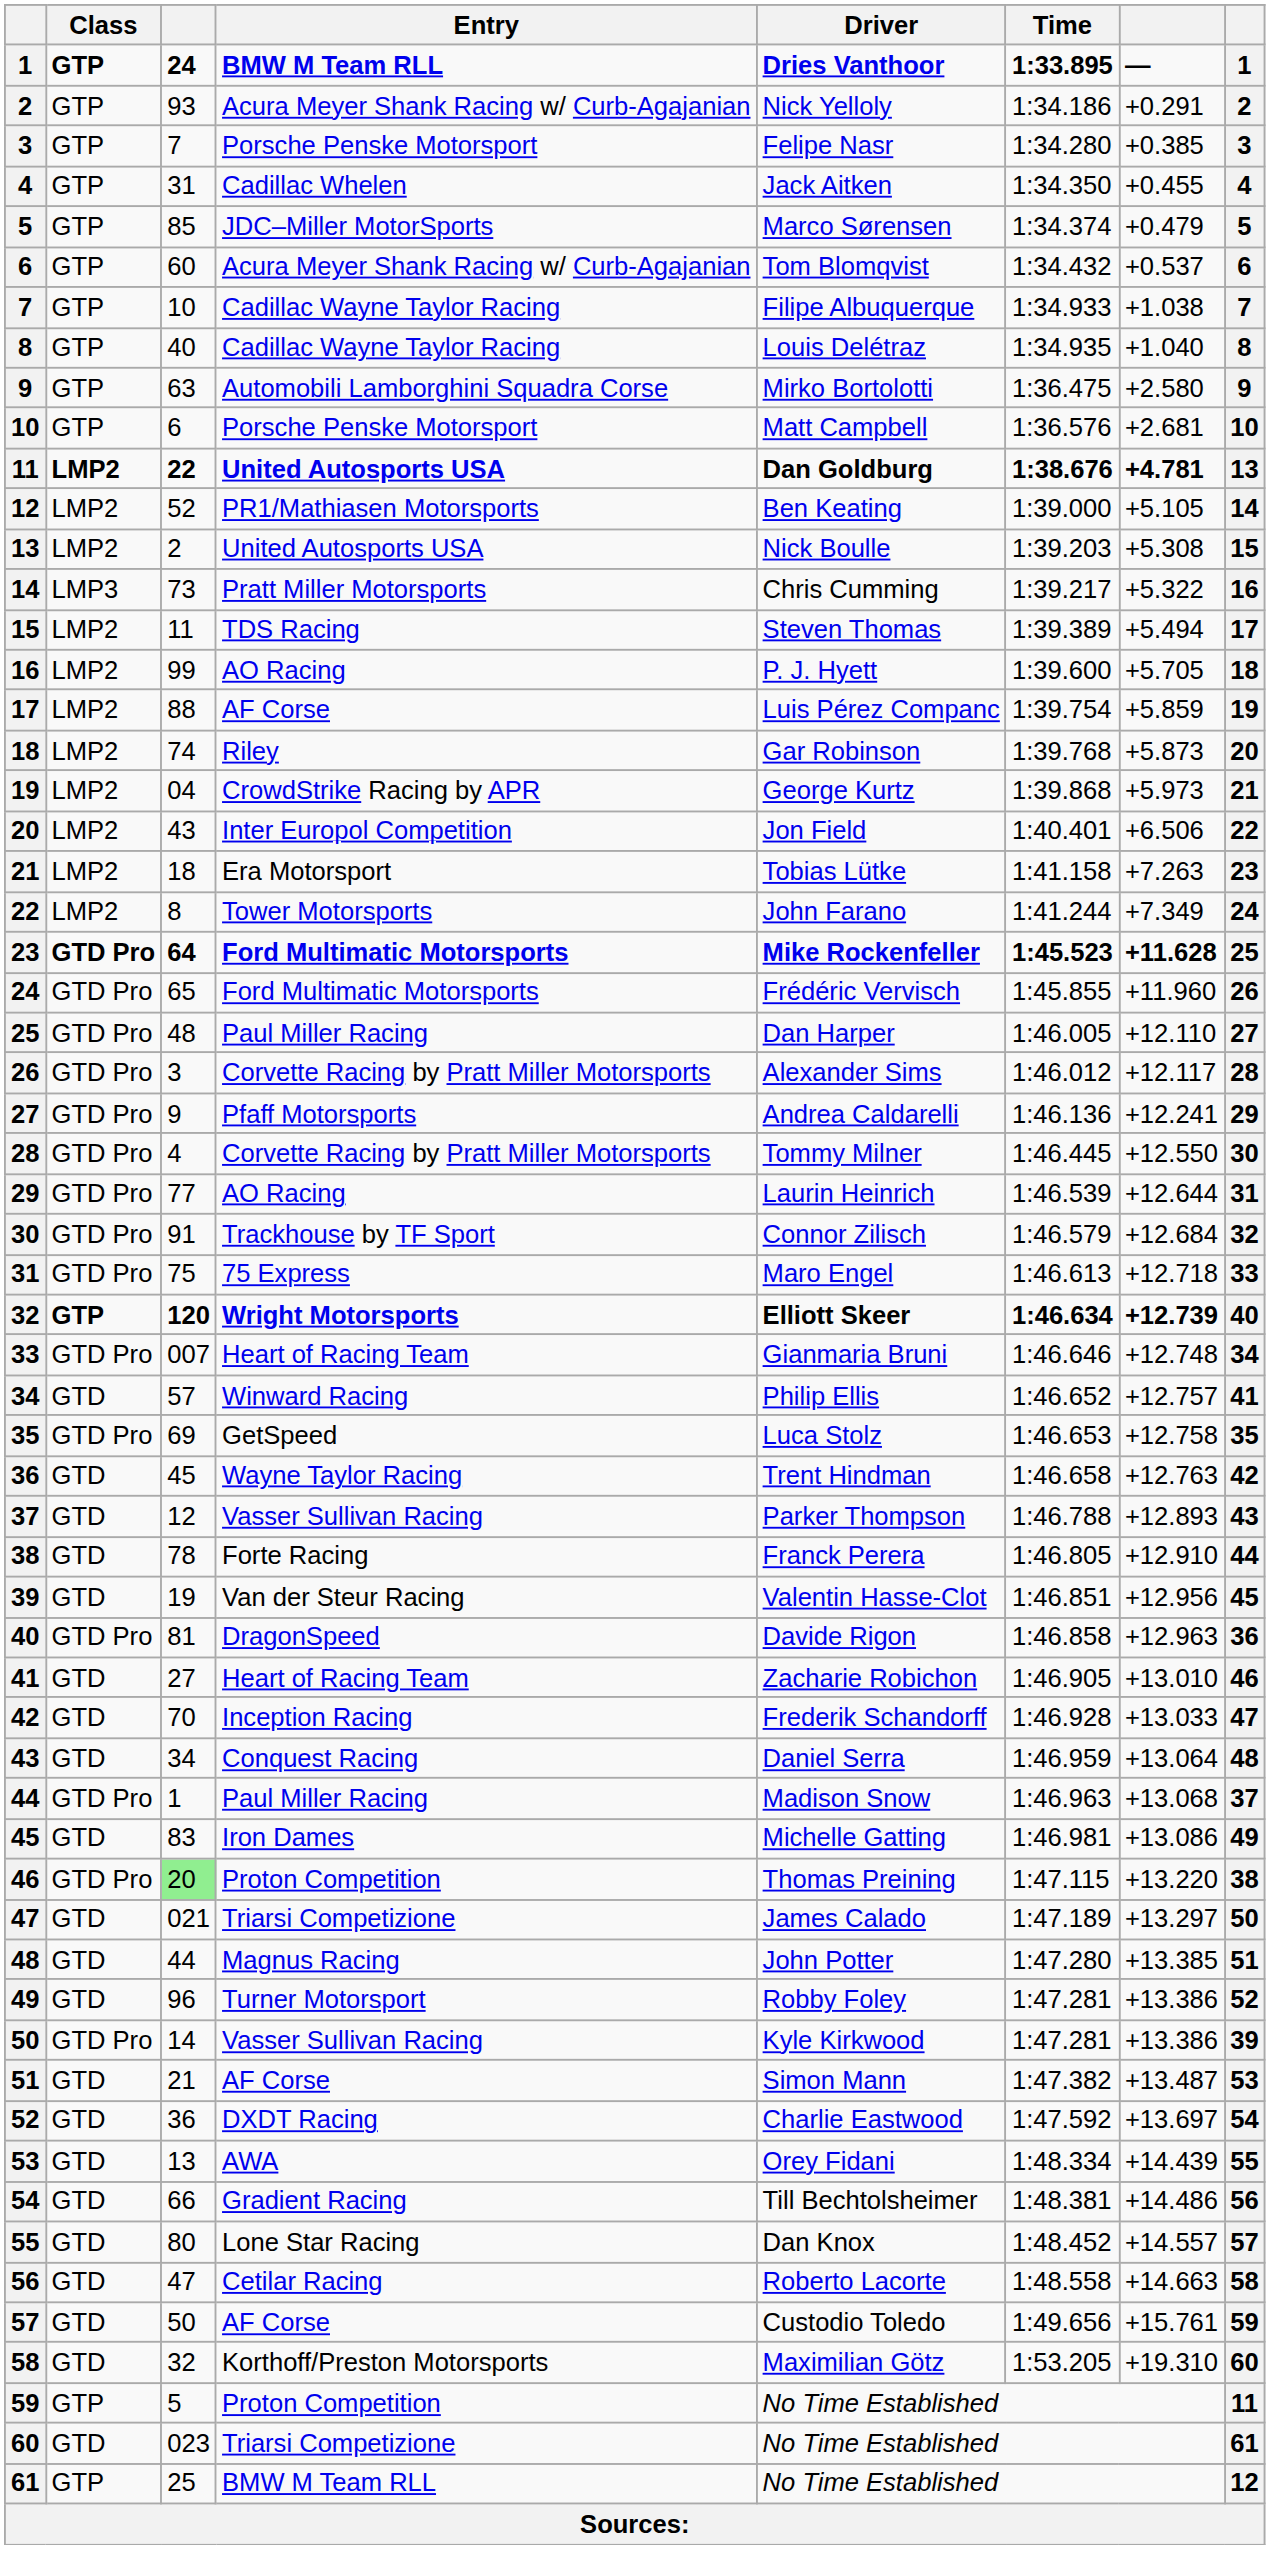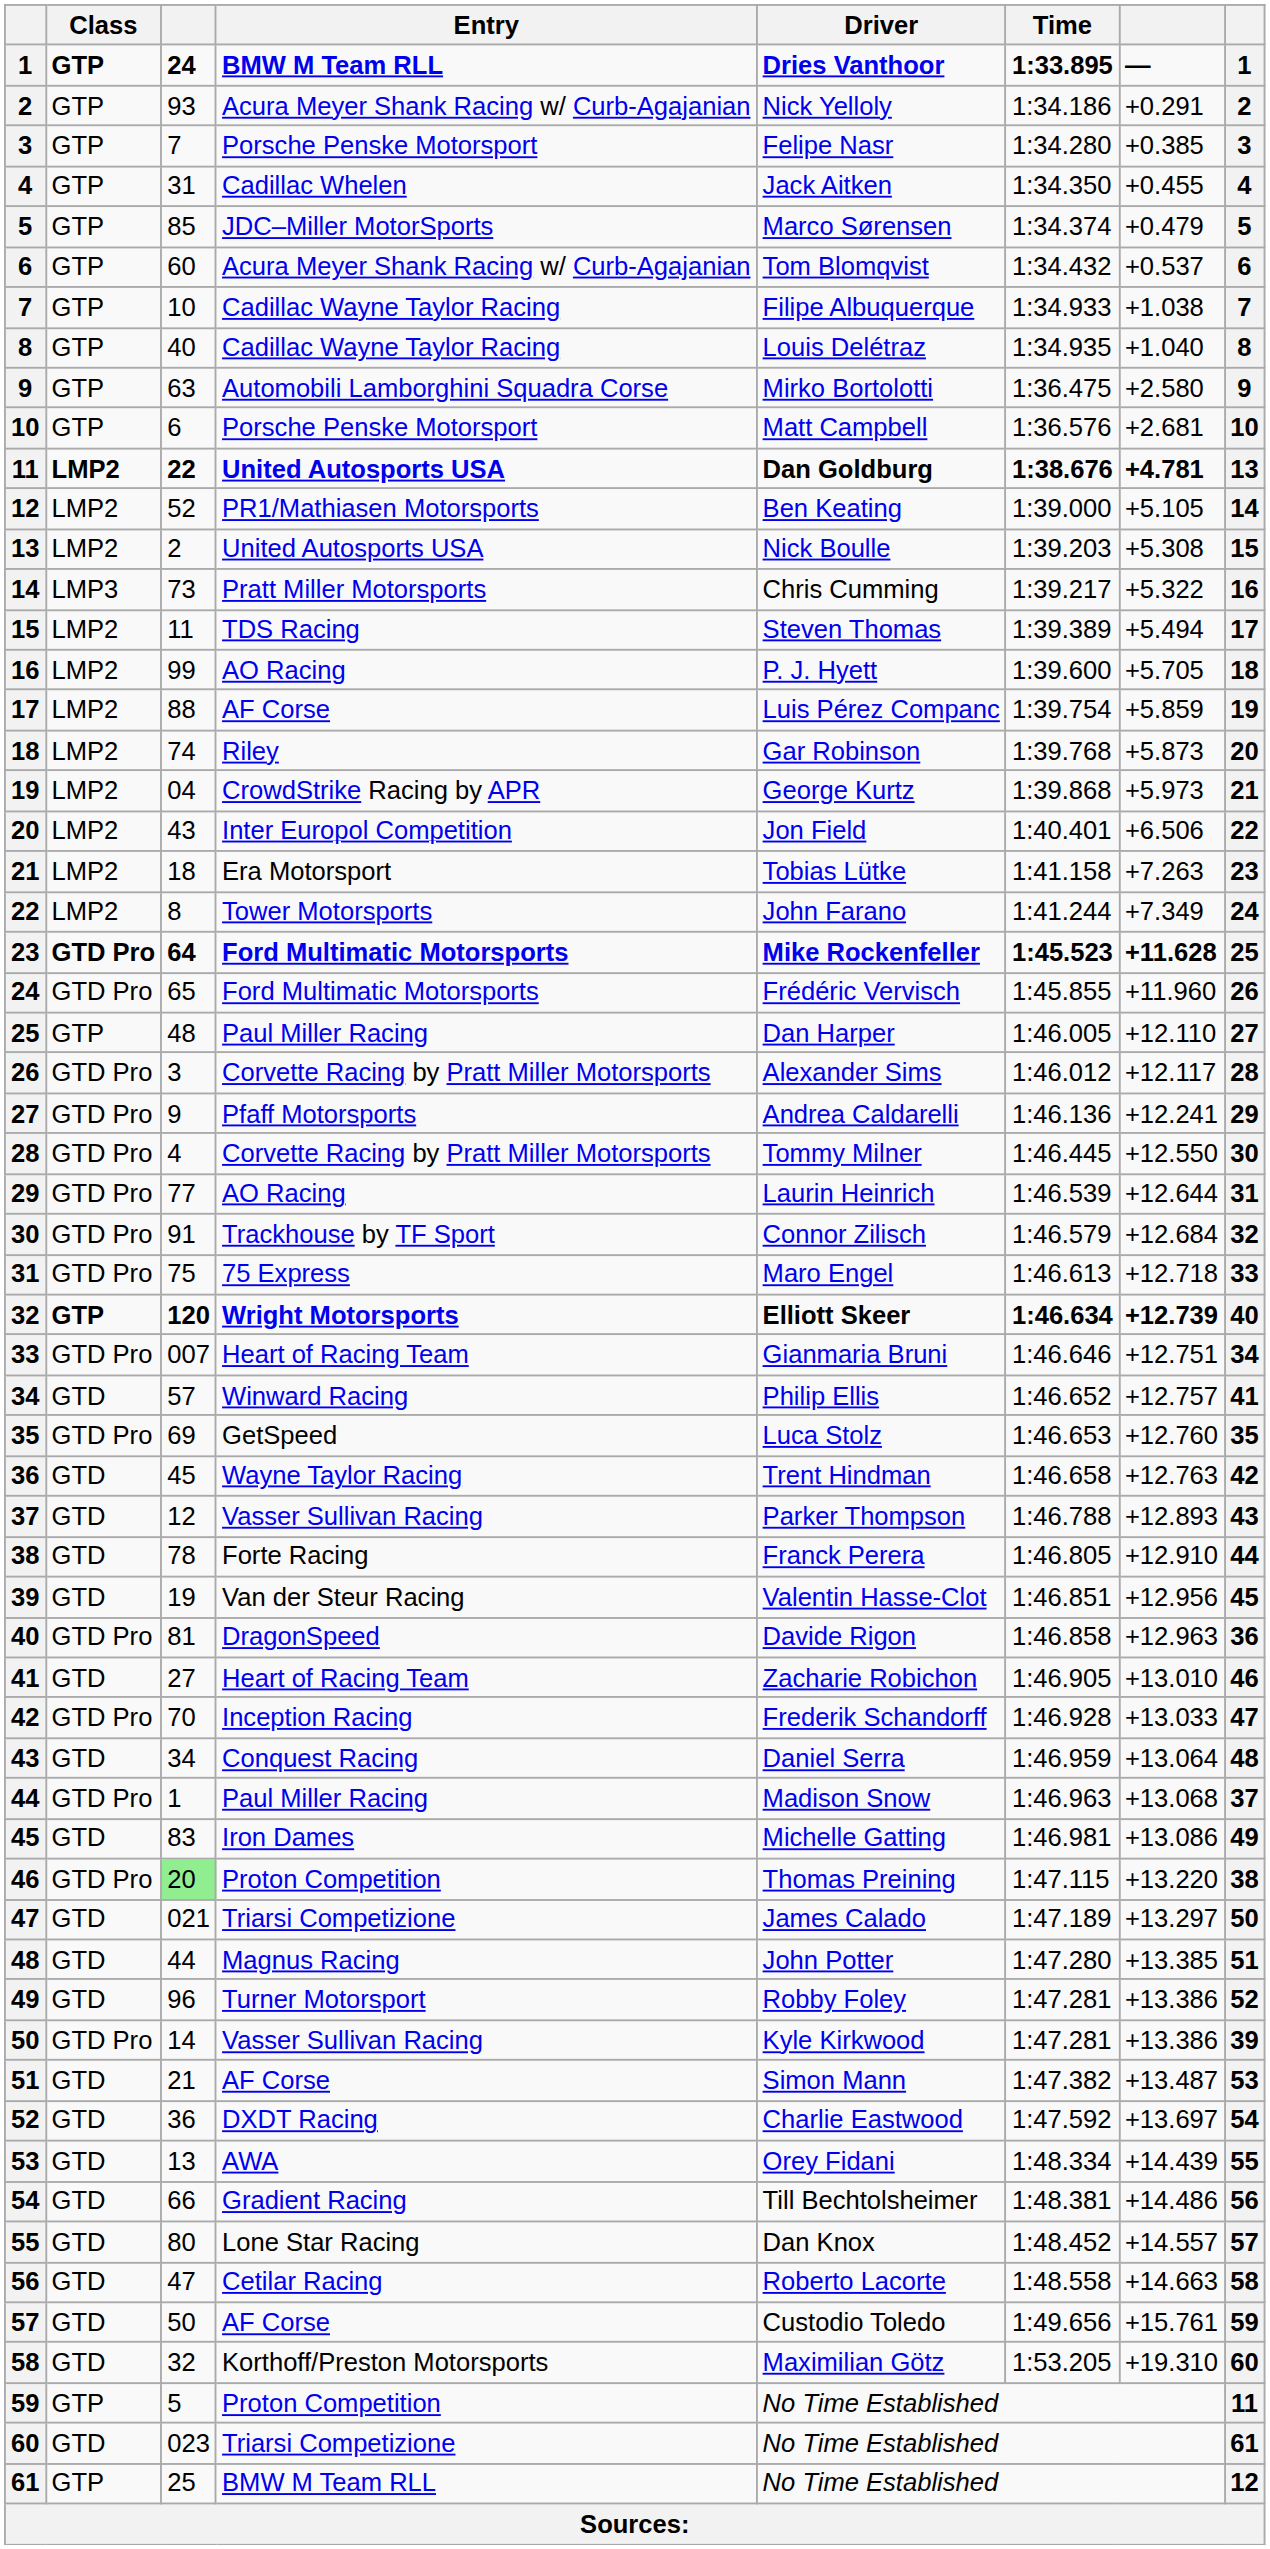(102, 1032) GTD Pro -> (78, 1032) GTP
(1172, 1355) +12.748 -> (1172, 1355) +12.751
(1172, 1435) +12.758 -> (1172, 1435) +12.760
(79, 1717) GTD -> (102, 1717) GTD Pro
